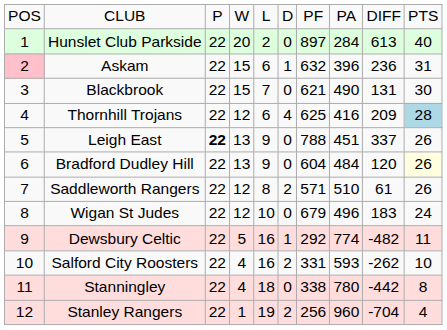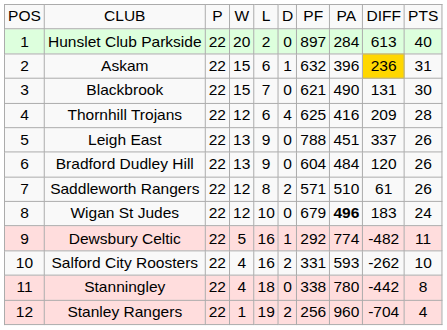(24, 66) pink background -> (24, 66) no background
(384, 66) no background -> (384, 66) gold background
(423, 115) lightblue background -> (423, 115) no background
(217, 139) bold -> (217, 139) normal
(423, 164) lightyellow background -> (423, 164) no background
(346, 213) normal -> (346, 213) bold
